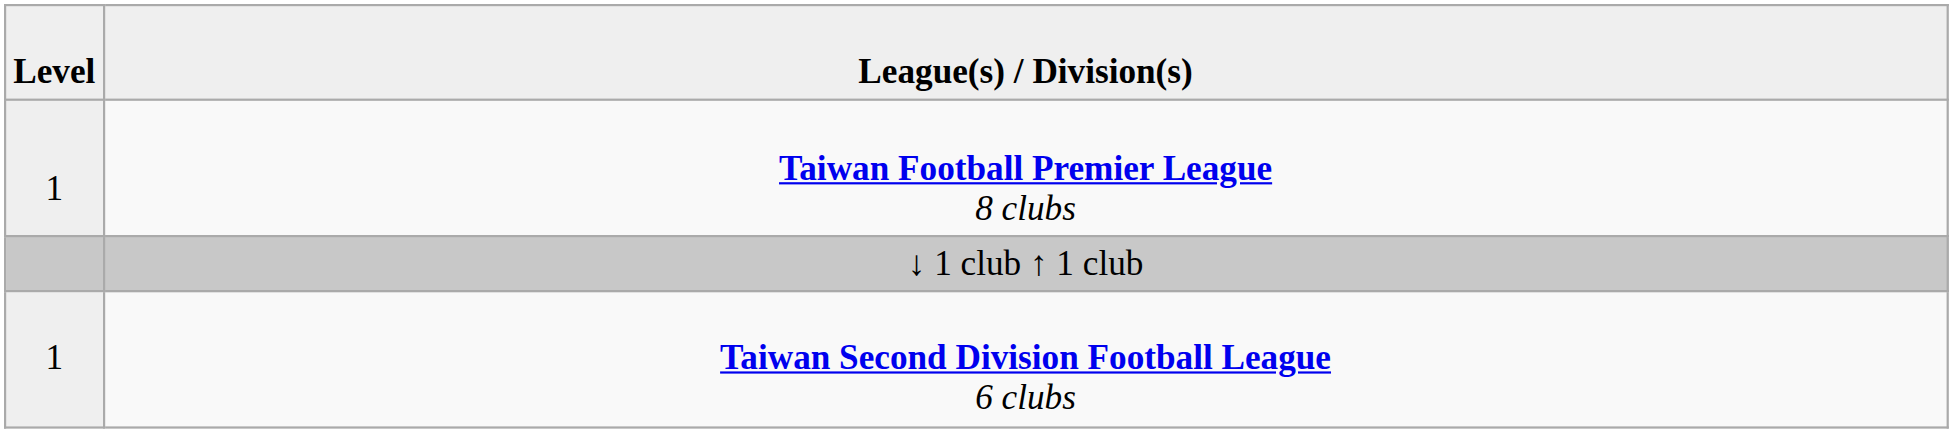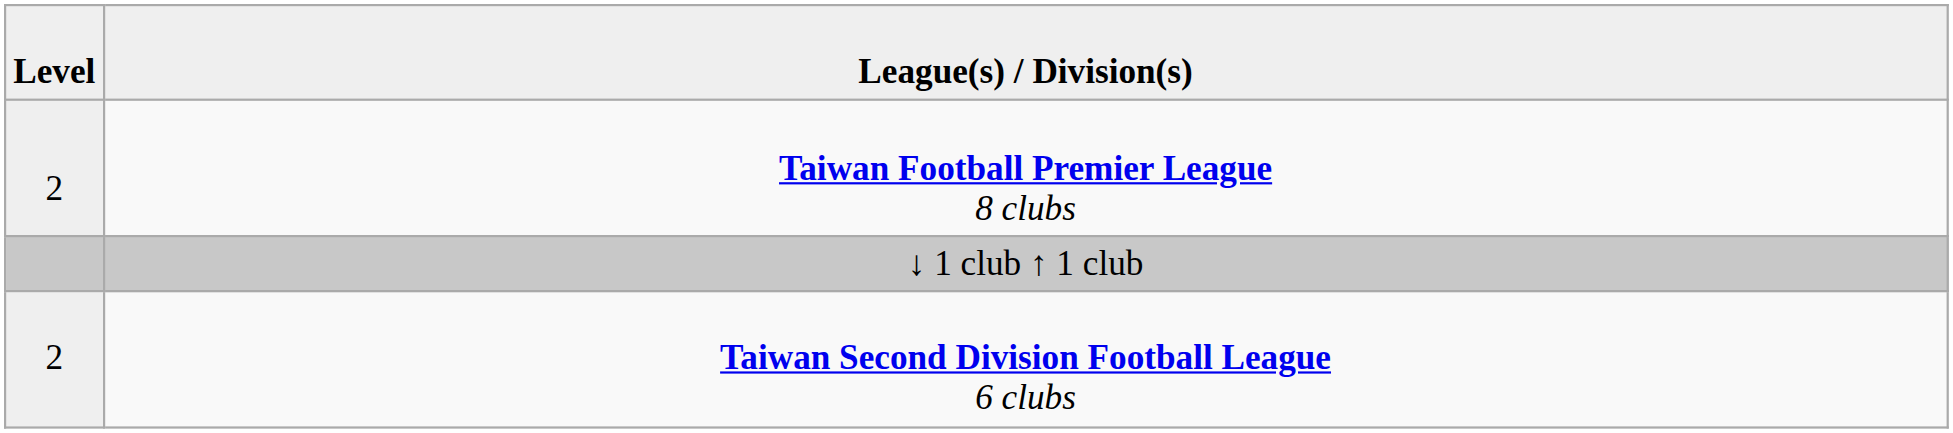(54, 187) 1 -> (54, 187) 2
(54, 358) 1 -> (54, 358) 2
